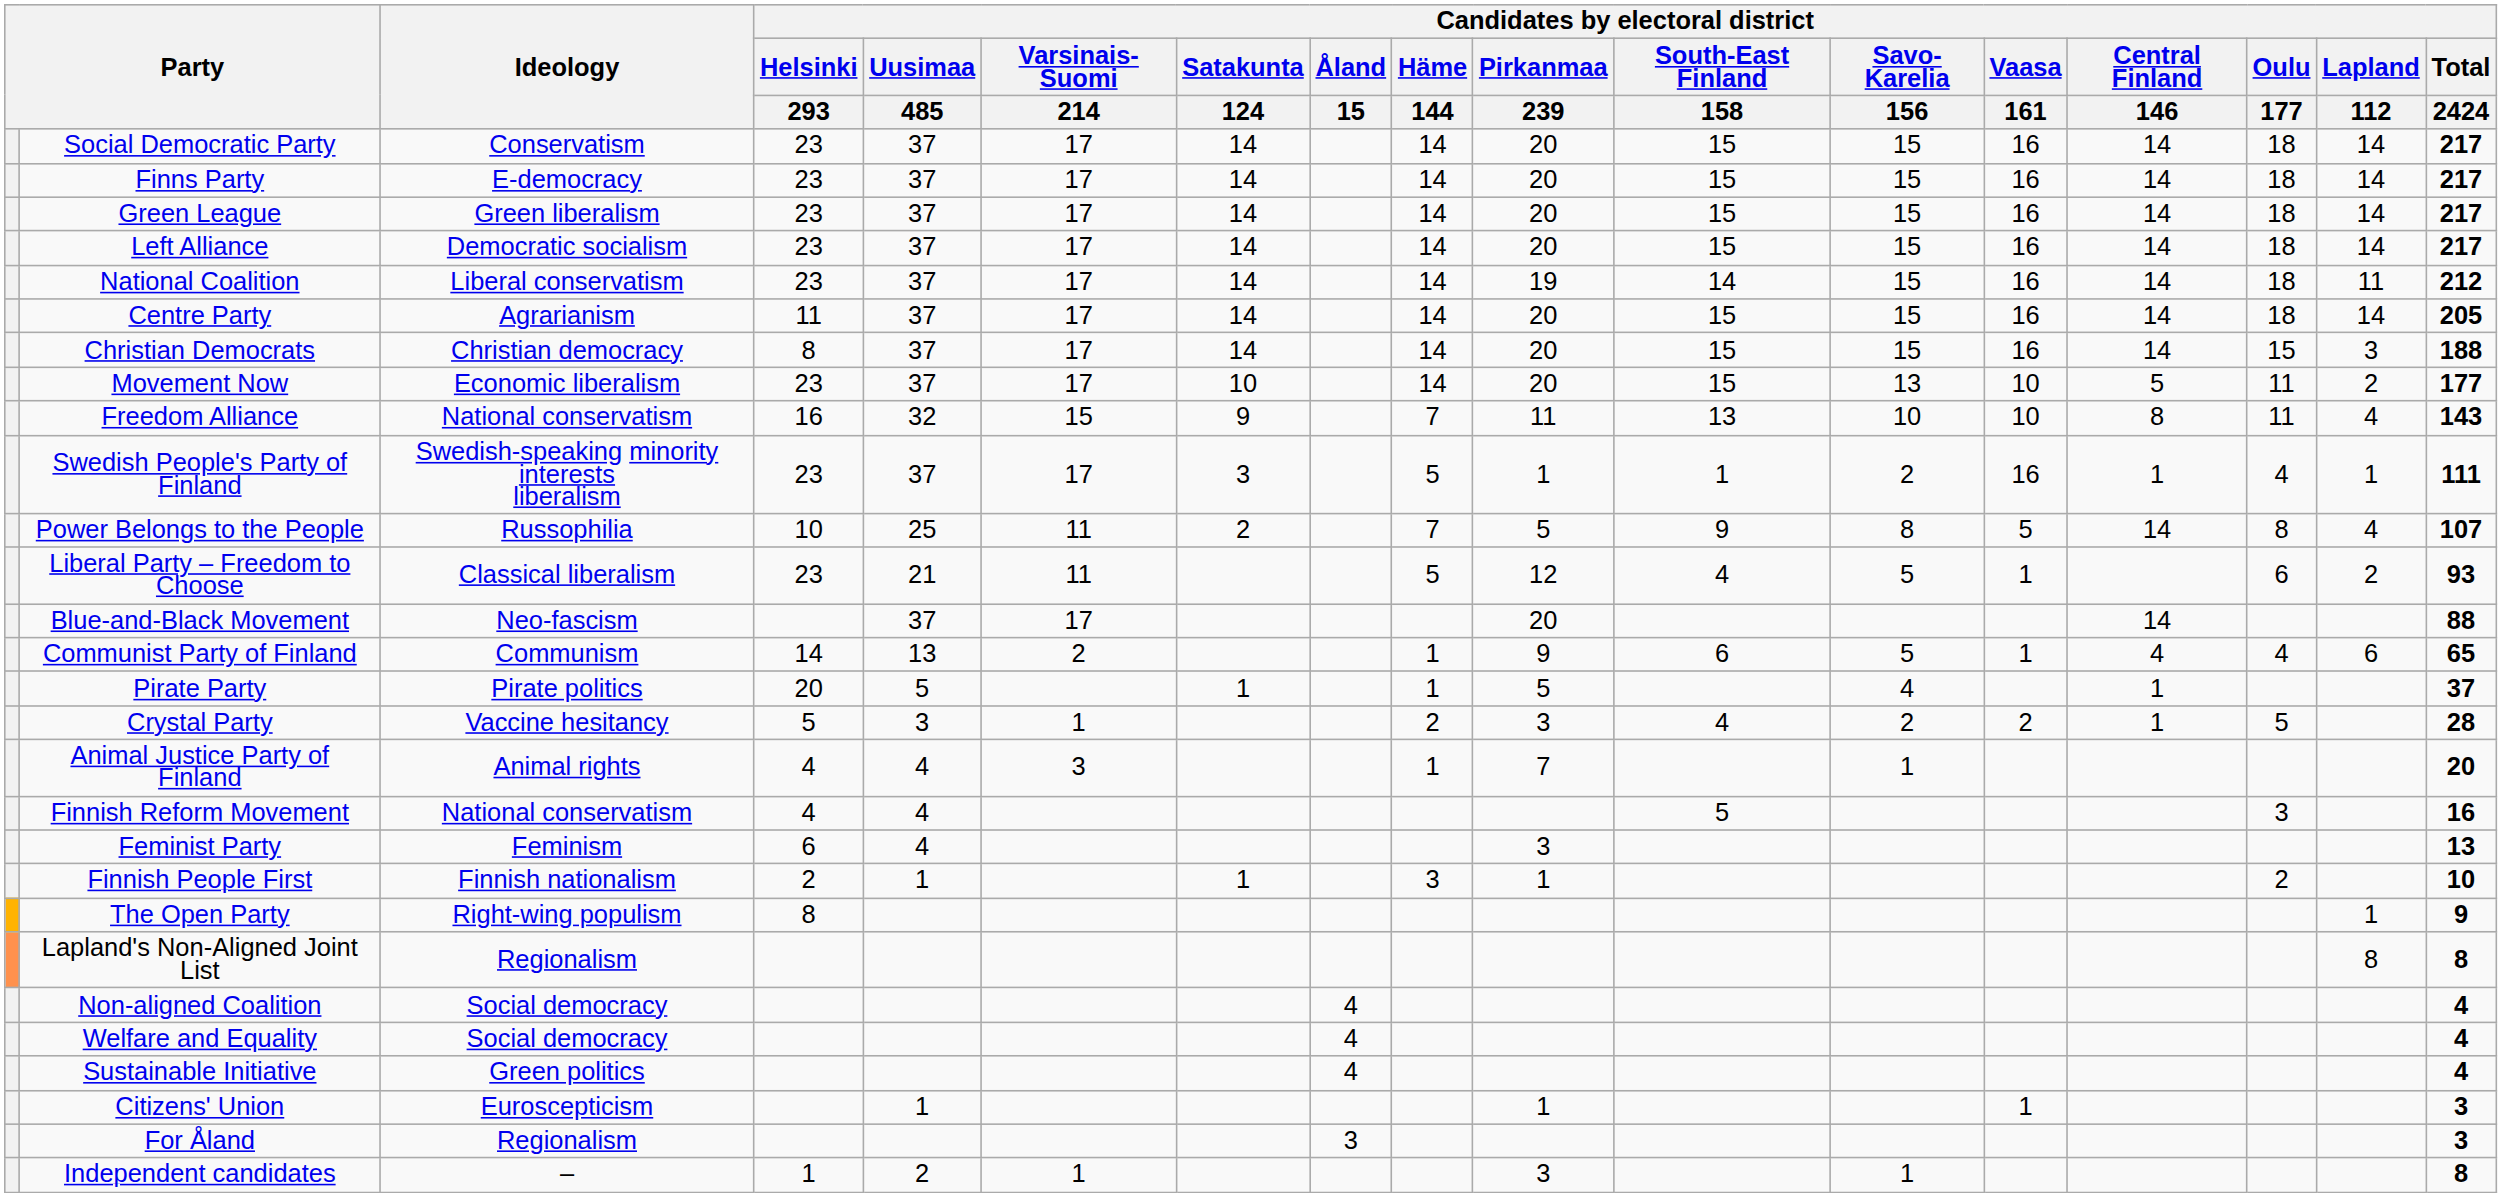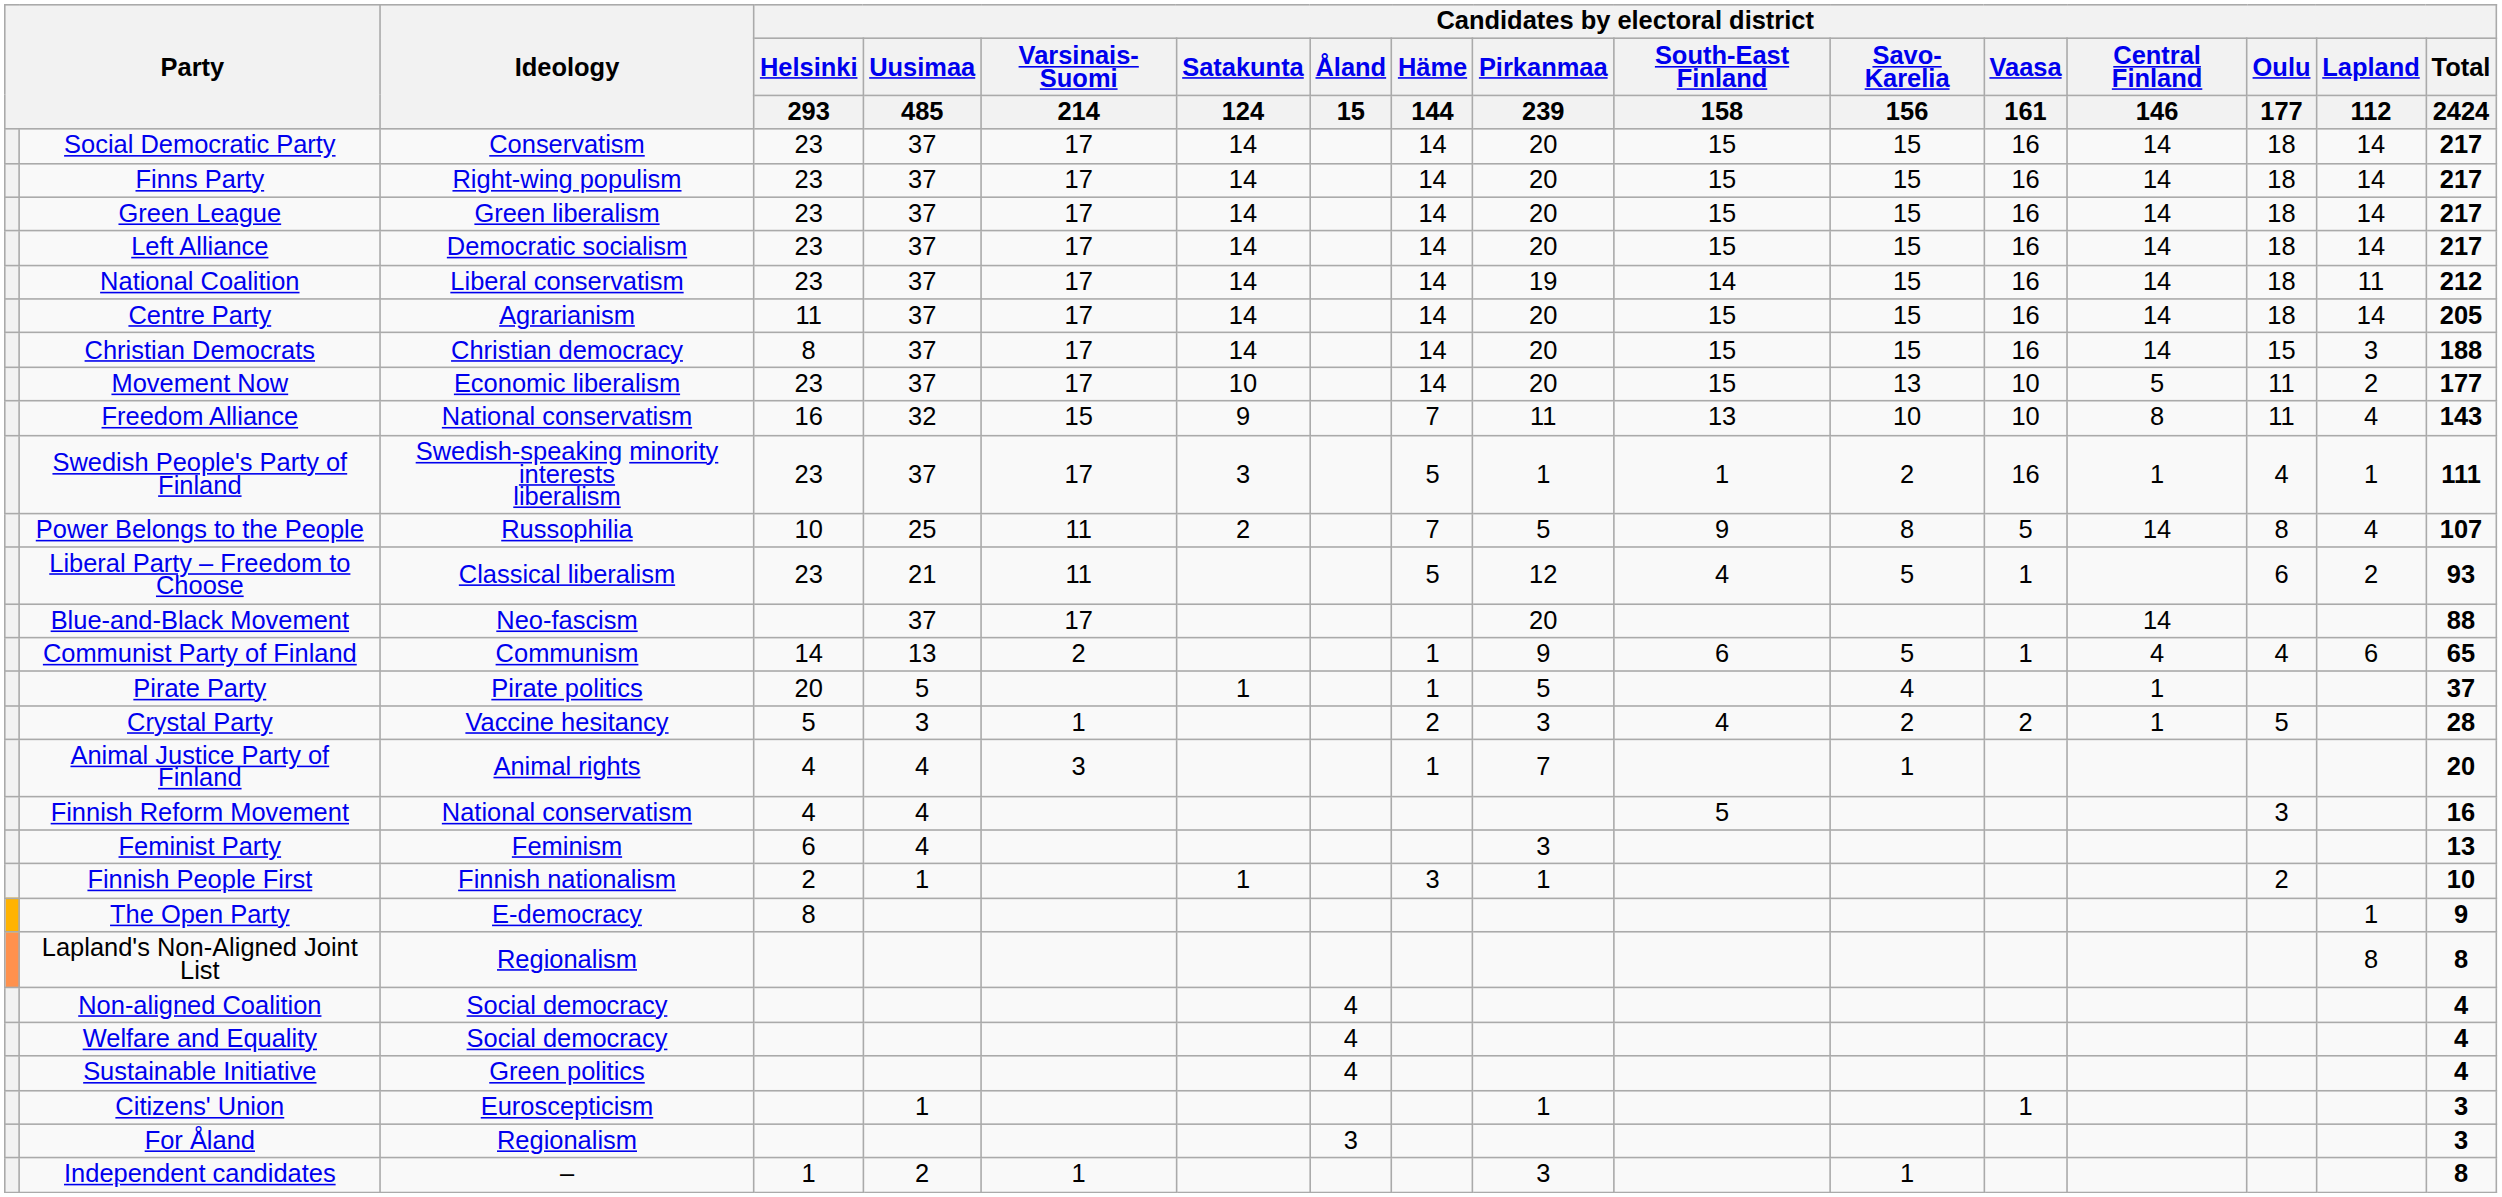(567, 179) E-democracy -> (567, 179) Right-wing populism
(567, 914) Right-wing populism -> (567, 914) E-democracy
